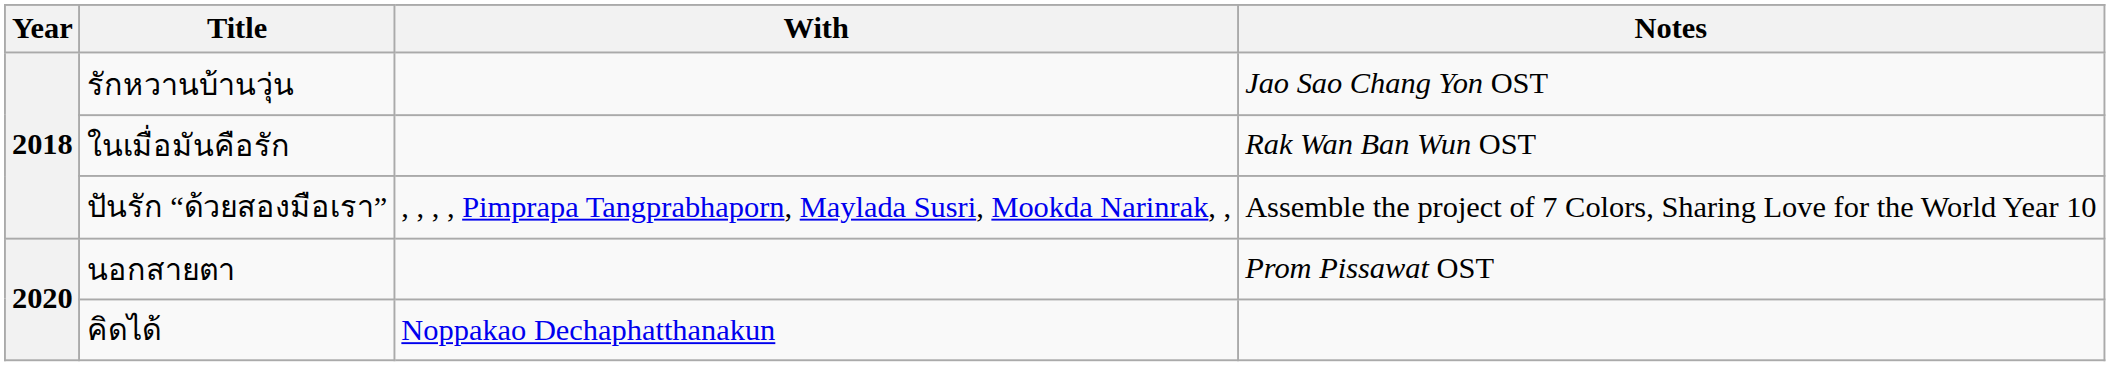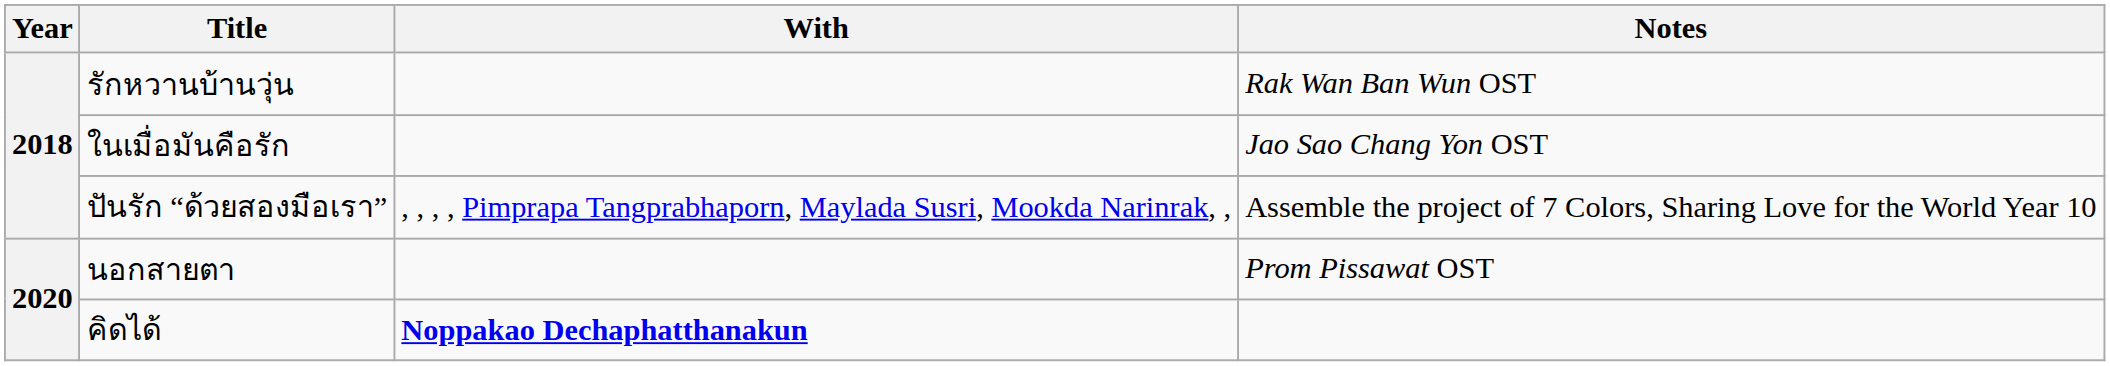(1397, 83) Jao Sao Chang Yon OST -> (1391, 83) Rak Wan Ban Wun OST
(1391, 144) Rak Wan Ban Wun OST -> (1397, 144) Jao Sao Chang Yon OST
(588, 329) normal -> (605, 329) bold
